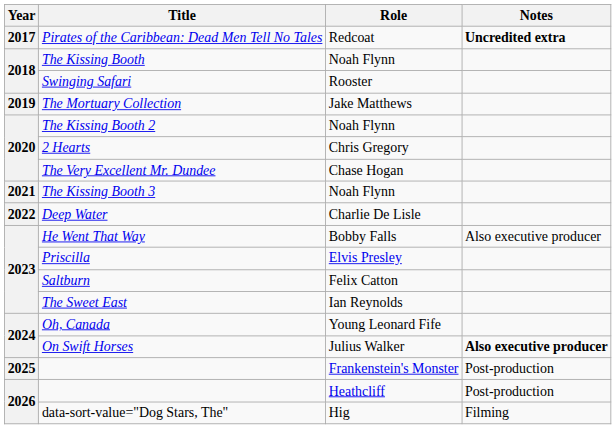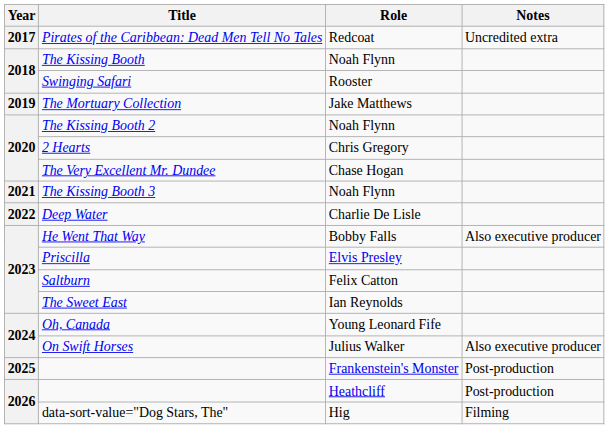(515, 37) bold -> (511, 37) normal
(536, 346) bold -> (533, 346) normal
